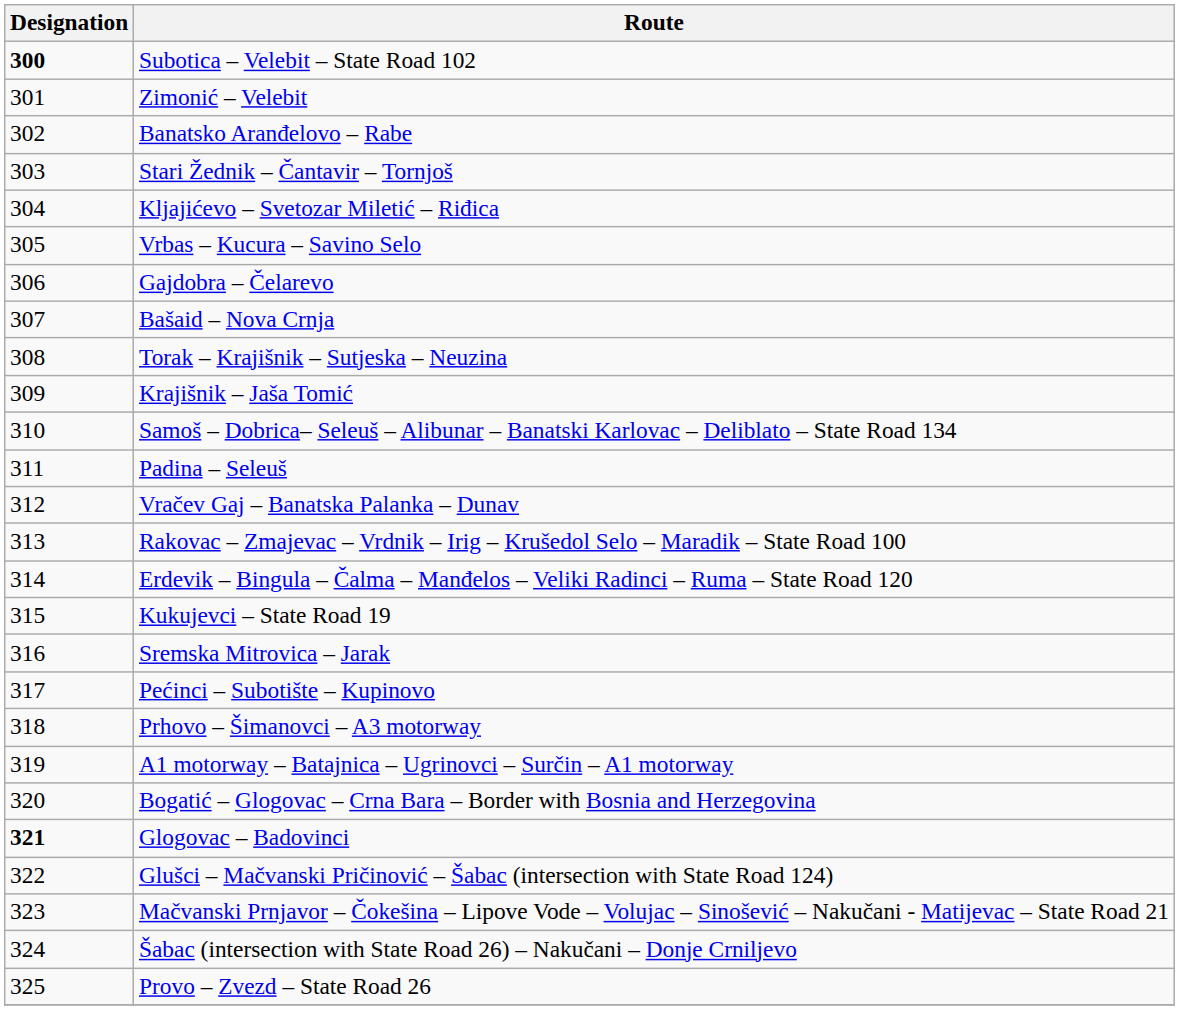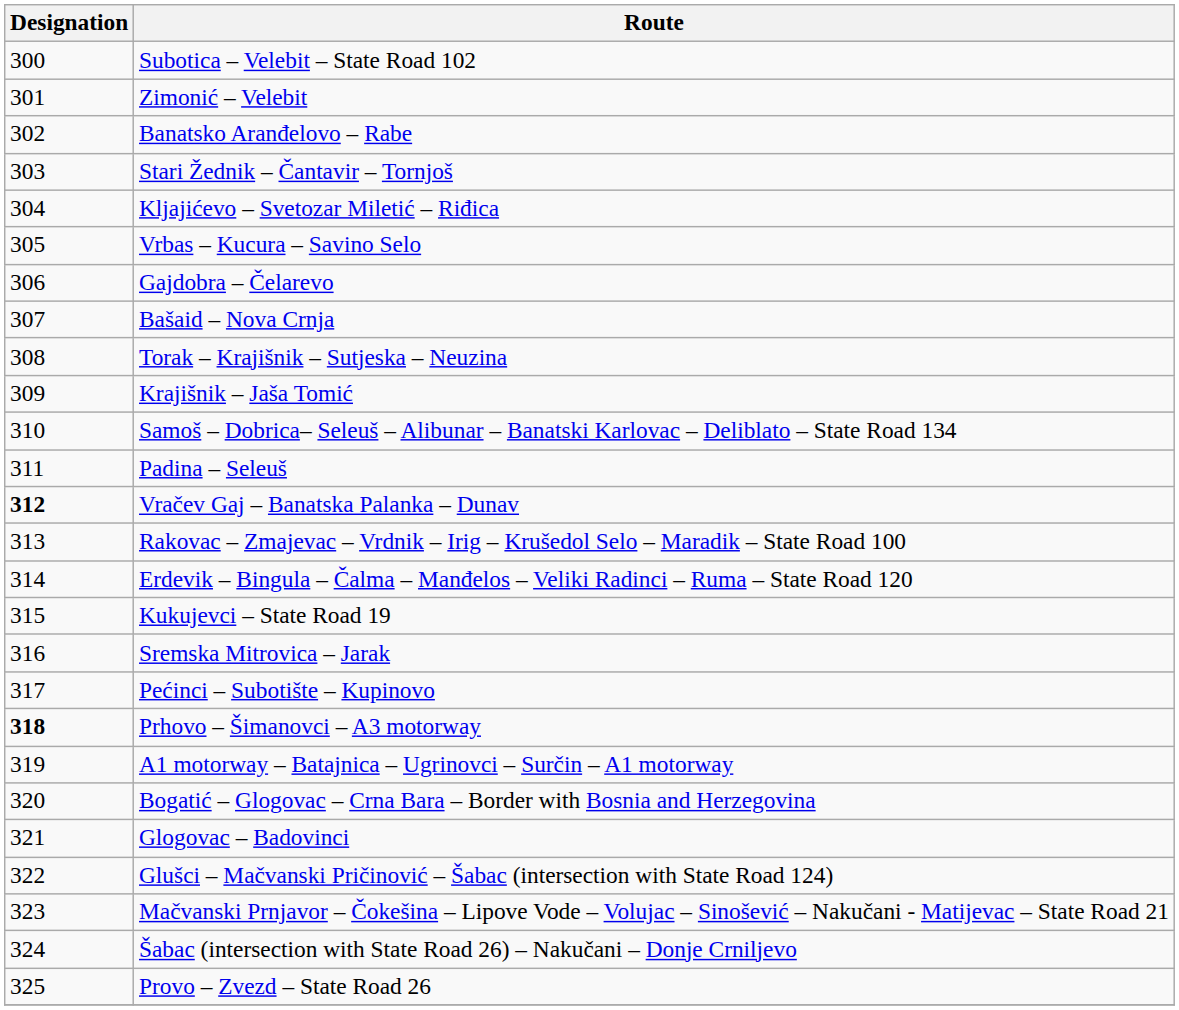(28, 60) bold -> (28, 60) normal
(28, 504) normal -> (28, 504) bold
(28, 726) normal -> (28, 726) bold
(28, 838) bold -> (28, 838) normal
